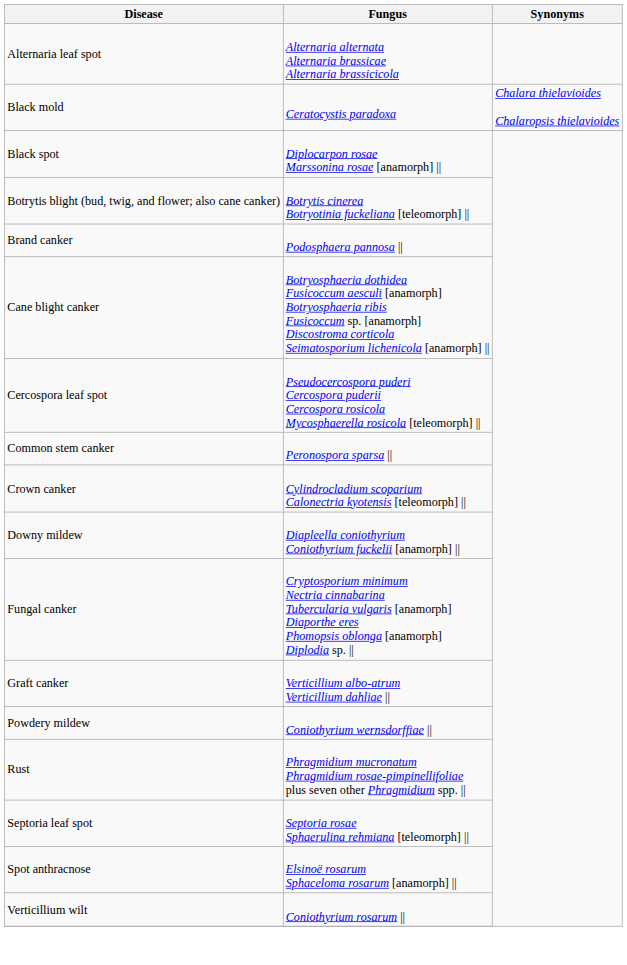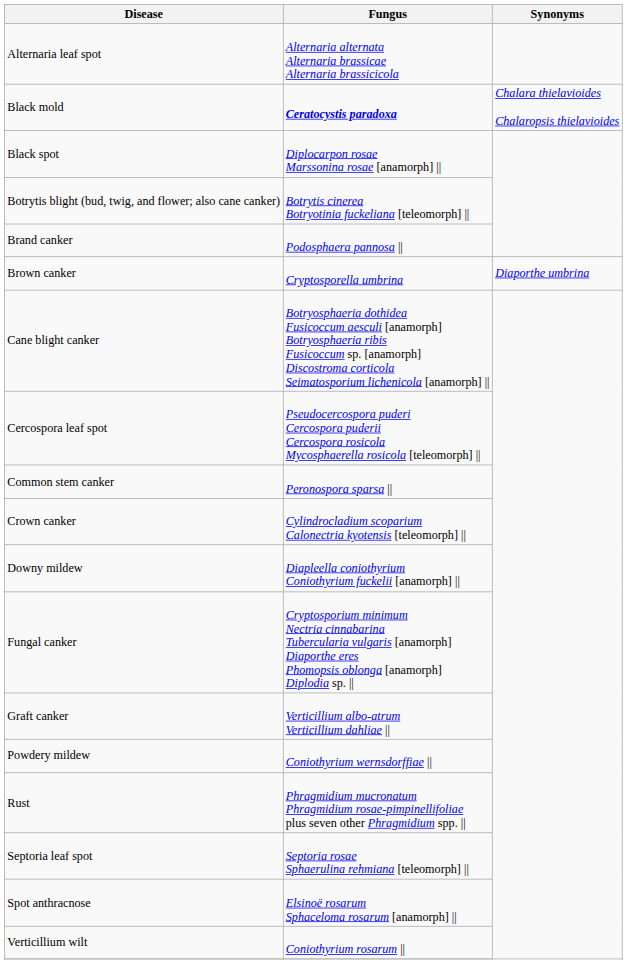(341, 114) normal -> (341, 114) bold
+ row: (42, 273)
